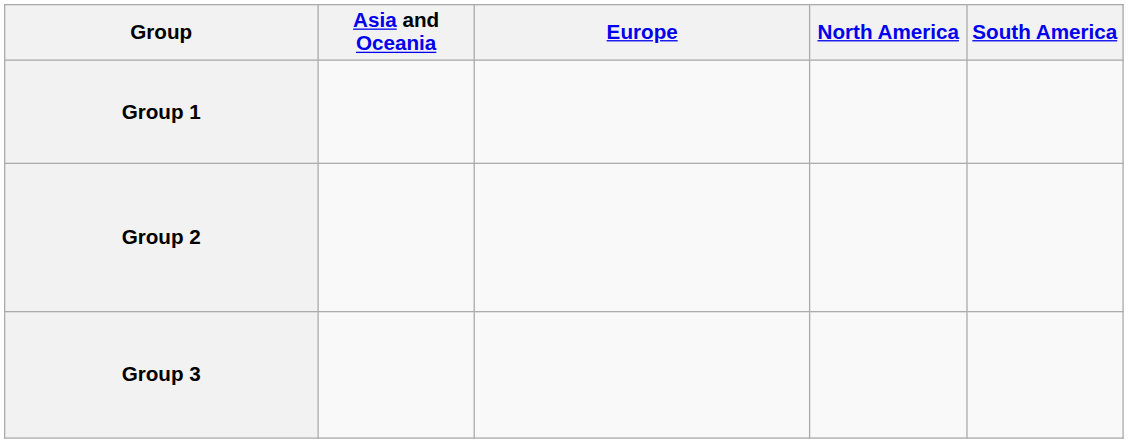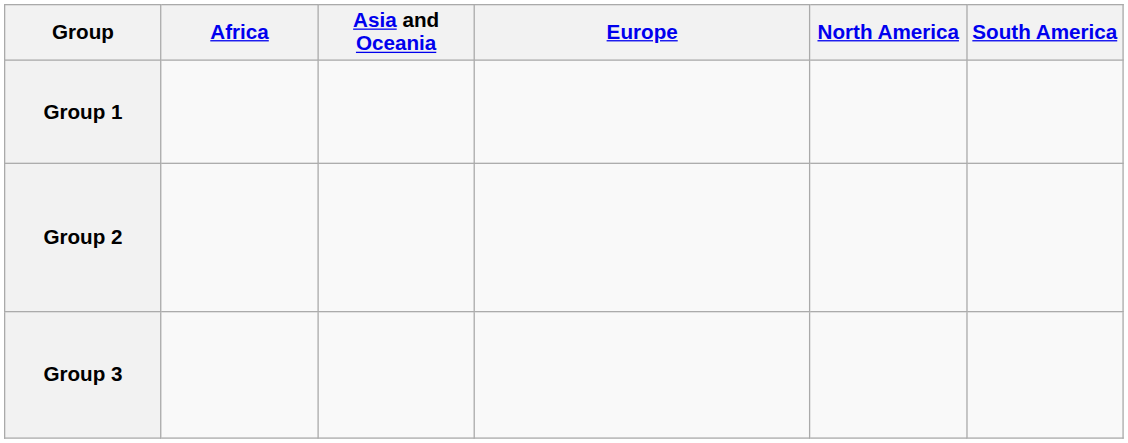+ column: (240, 32)
